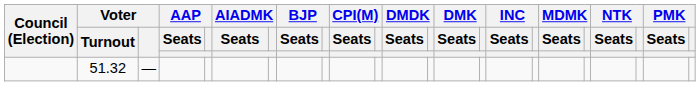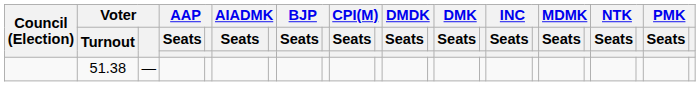(108, 68) 51.32 -> (108, 68) 51.38
